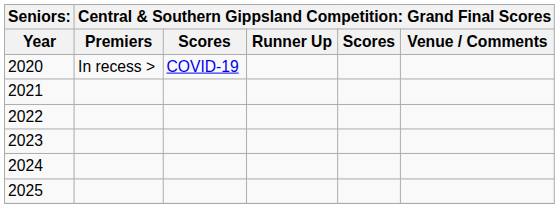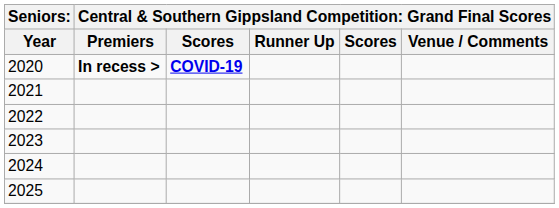(117, 66) normal -> (119, 66) bold
(203, 66) normal -> (206, 66) bold
